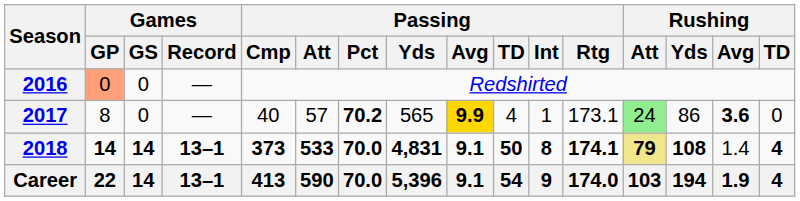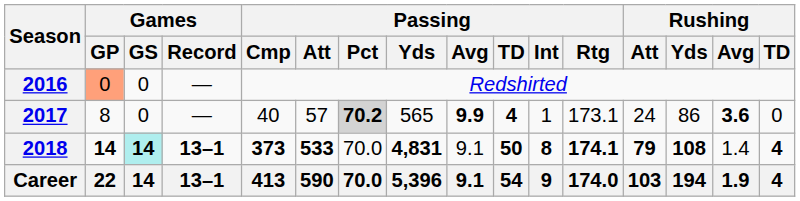(363, 116) no background -> (363, 116) lightgrey background
(470, 116) gold background -> (470, 116) no background
(511, 116) normal -> (511, 116) bold
(645, 116) lightgreen background -> (645, 116) no background
(143, 148) no background -> (143, 148) paleturquoise background
(363, 148) bold -> (363, 148) normal
(470, 148) bold -> (470, 148) normal
(645, 148) khaki background -> (645, 148) no background
